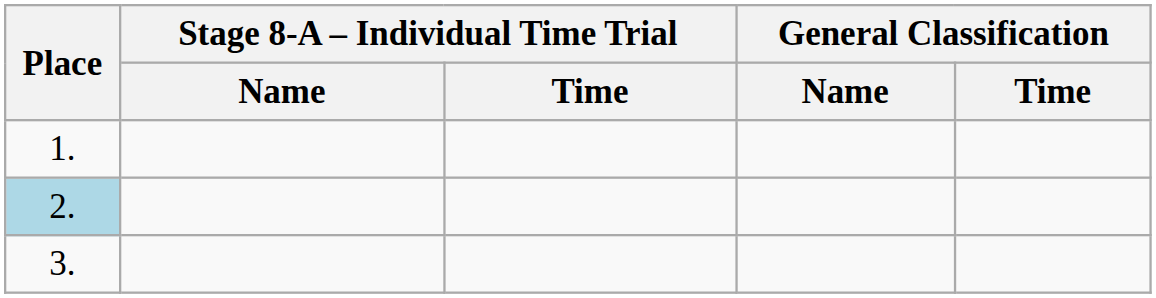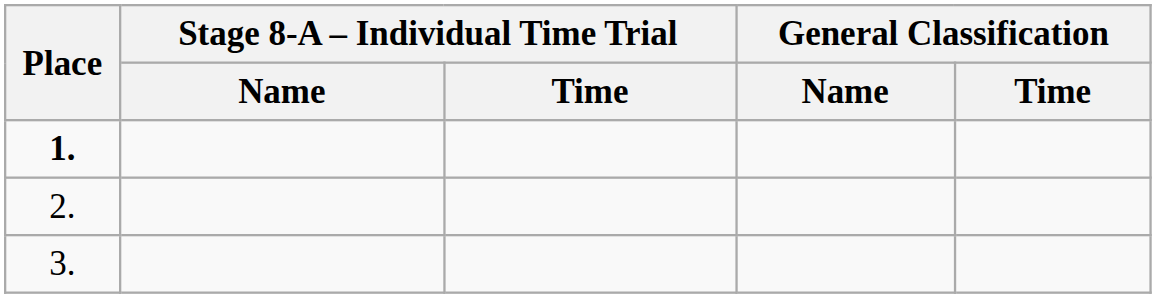(62, 148) normal -> (62, 148) bold
(62, 206) lightblue background -> (62, 206) no background
